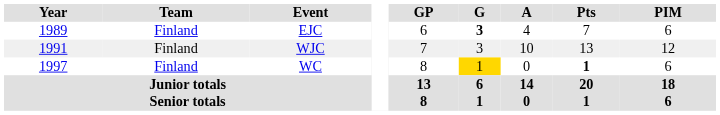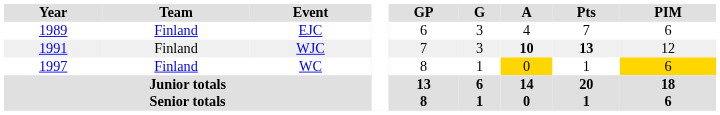(480, 30) bold -> (480, 30) normal
(527, 48) normal -> (527, 48) bold
(586, 48) normal -> (586, 48) bold
(480, 66) gold background -> (480, 66) no background
(527, 66) no background -> (527, 66) gold background
(586, 66) bold -> (586, 66) normal
(668, 66) no background -> (668, 66) gold background
